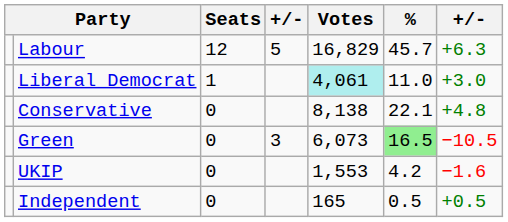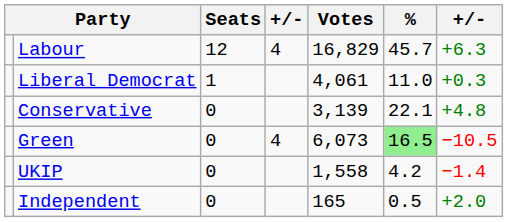(276, 50) 5 -> (276, 50) 4
(340, 80) paleturquoise background -> (340, 80) no background
(464, 80) +3.0 -> (464, 80) +0.3
(340, 111) 8,138 -> (340, 111) 3,139
(276, 141) 3 -> (276, 141) 4
(340, 171) 1,553 -> (340, 171) 1,558
(464, 171) −1.6 -> (464, 171) −1.4
(464, 202) +0.5 -> (464, 202) +2.0
